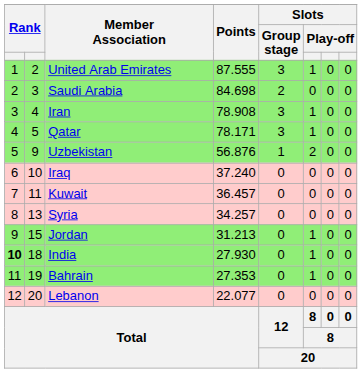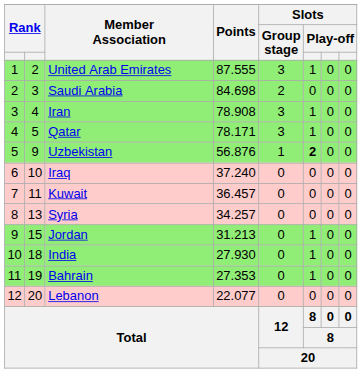(313, 152) normal -> (313, 152) bold
(15, 255) bold -> (15, 255) normal
